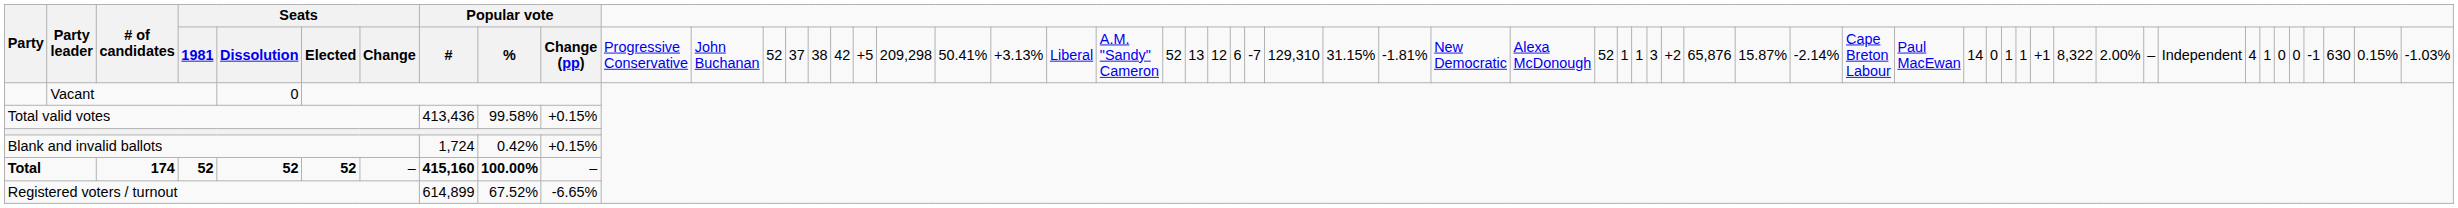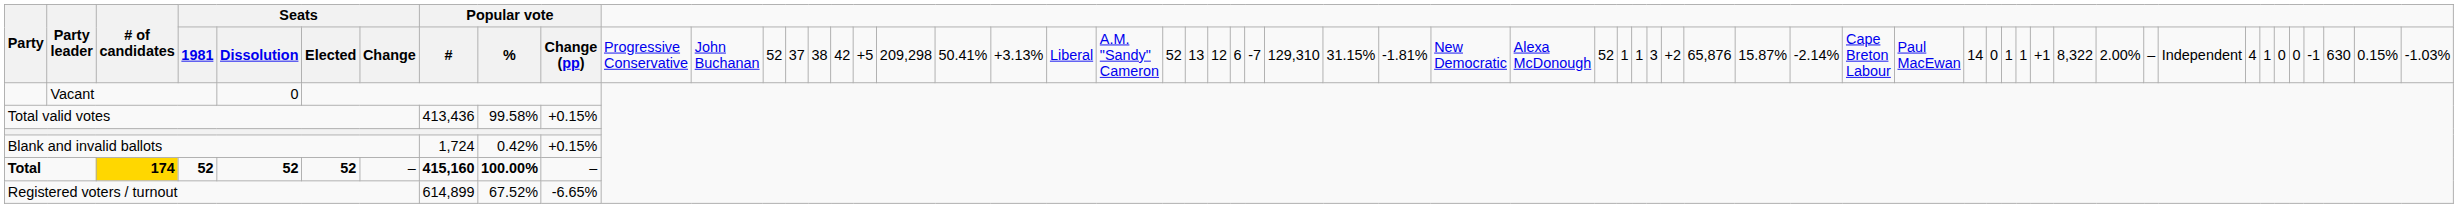(163, 169) no background -> (163, 169) gold background
